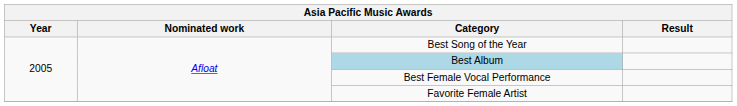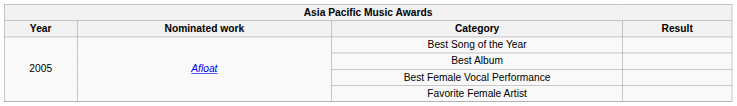(477, 61) lightblue background -> (477, 61) no background
